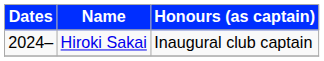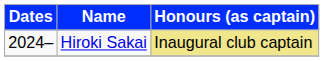(233, 42) no background -> (233, 42) khaki background
